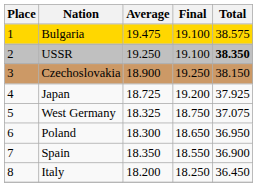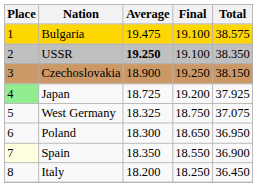(143, 53) normal -> (143, 53) bold
(233, 53) bold -> (233, 53) normal
(10, 93) no background -> (10, 93) lightgreen background
(10, 152) no background -> (10, 152) lightyellow background
